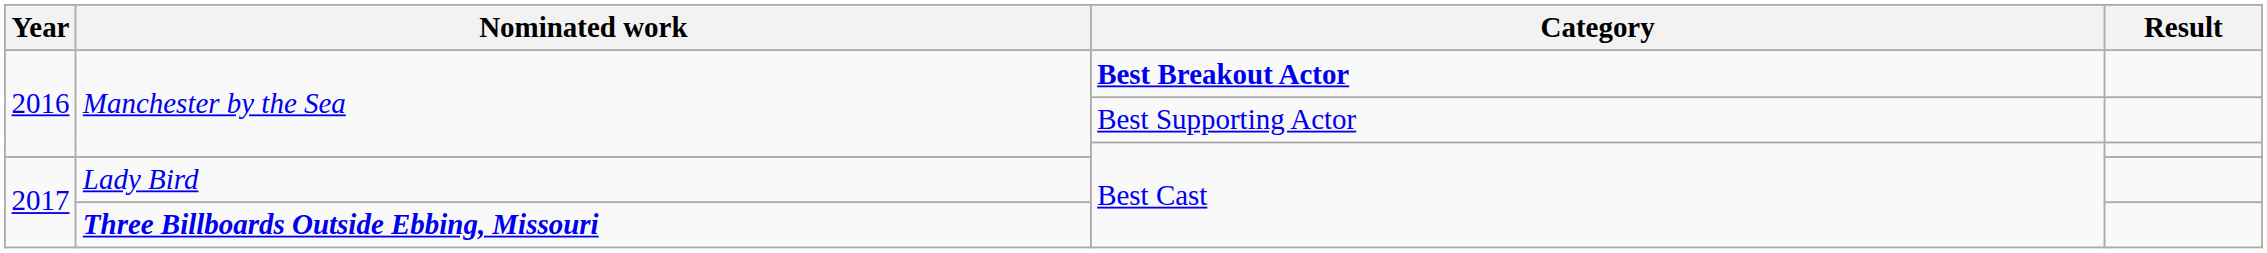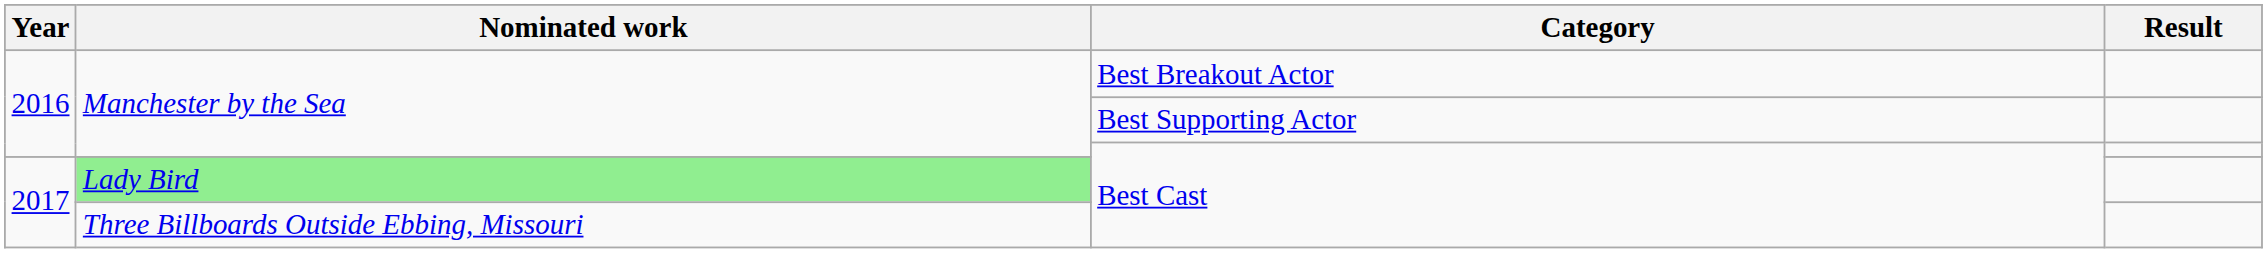(1223, 73) bold -> (1215, 73) normal
(141, 178) no background -> (141, 178) lightgreen background
(341, 224) bold -> (333, 224) normal
